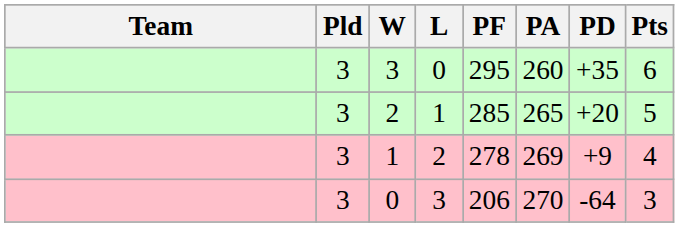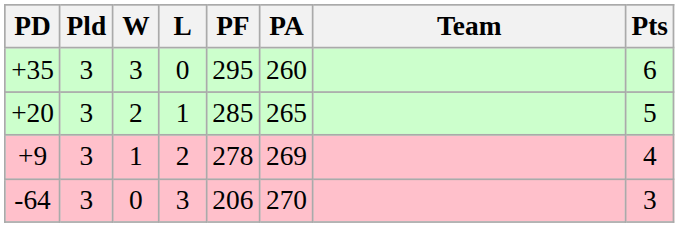columns swapped: (161, 26) <-> (597, 26)
